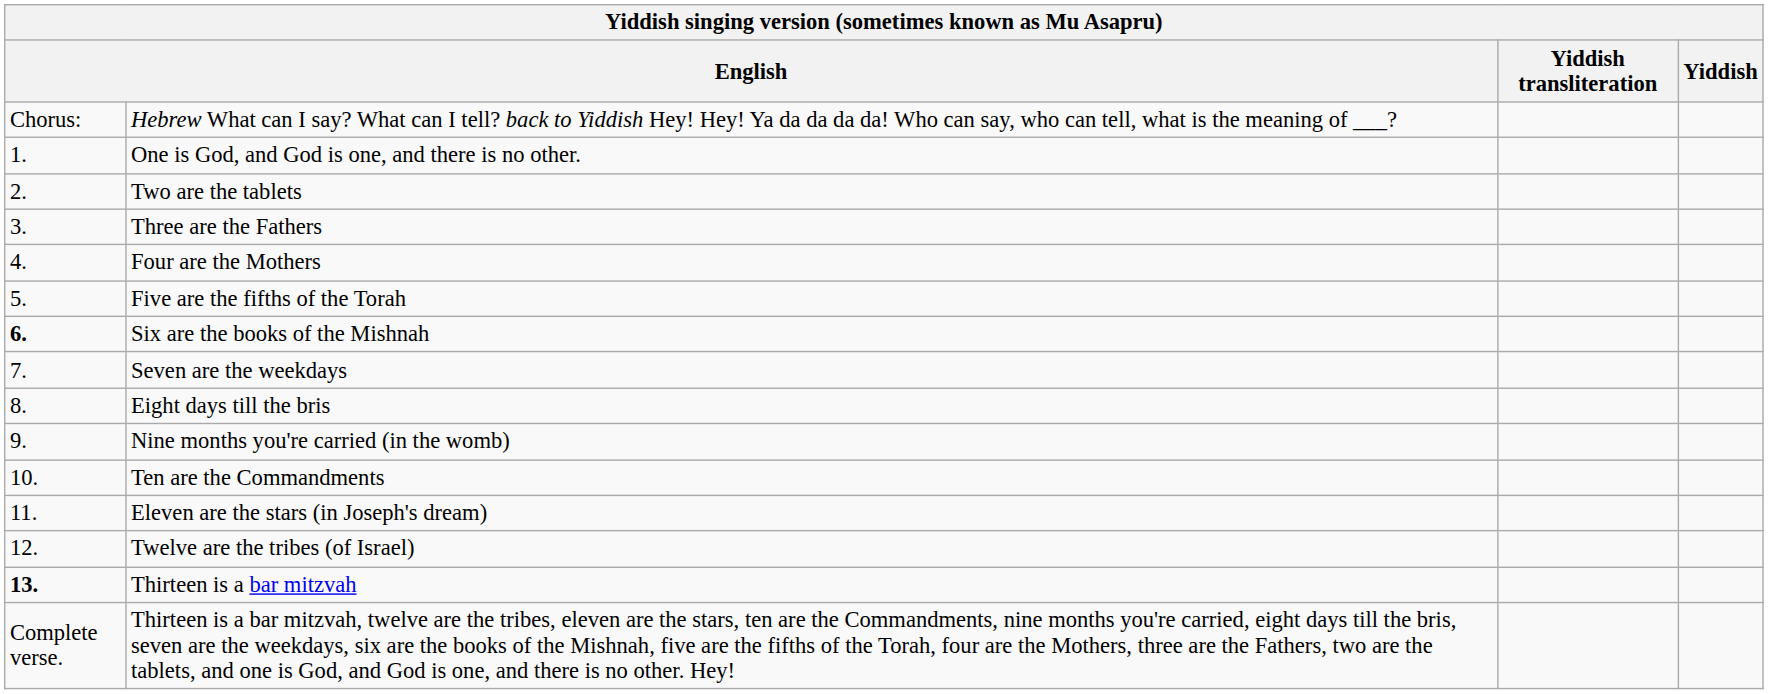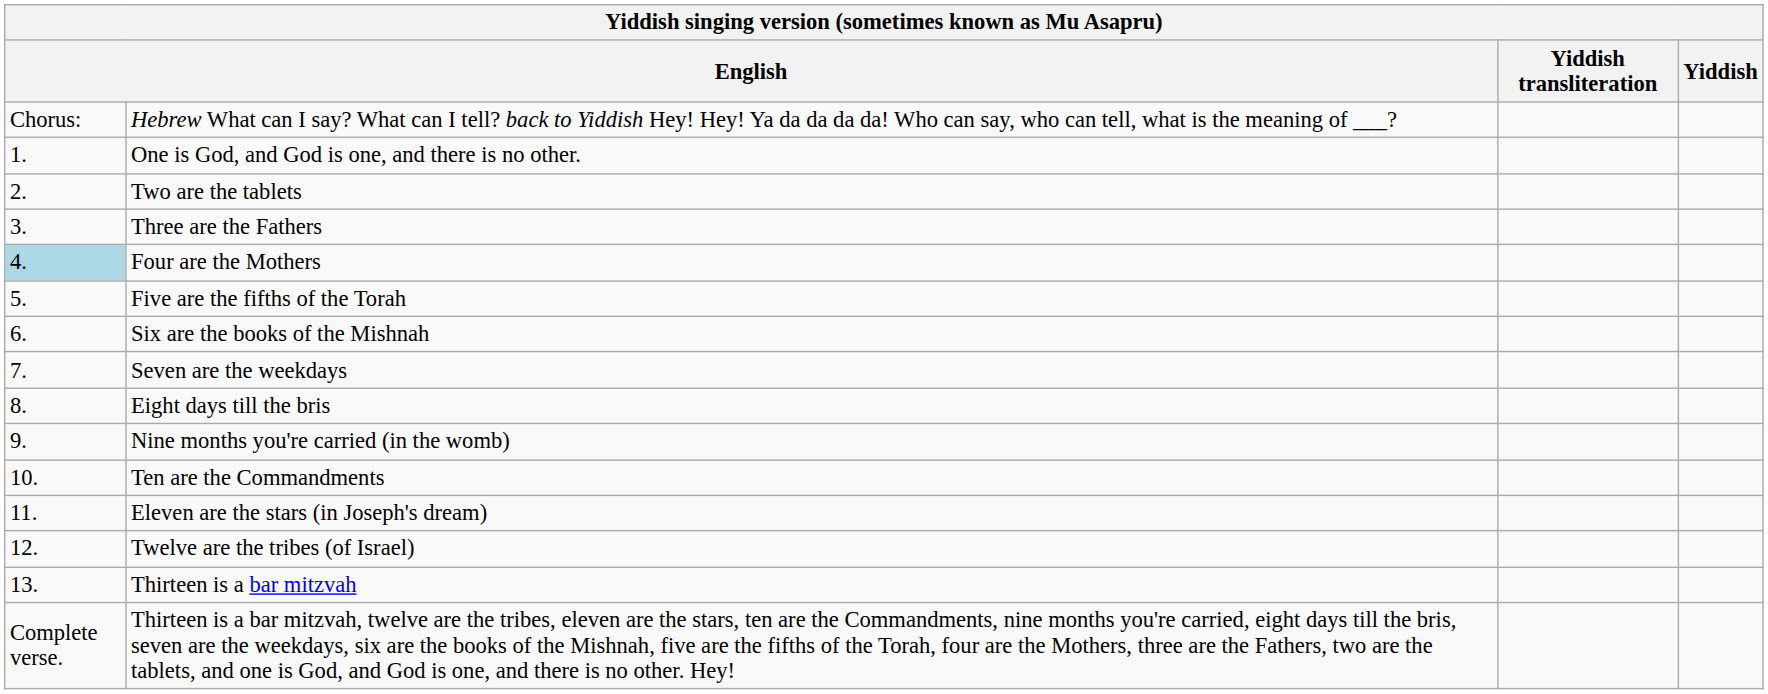(18, 262) no background -> (18, 262) lightblue background
(18, 333) bold -> (18, 333) normal
(24, 584) bold -> (24, 584) normal
